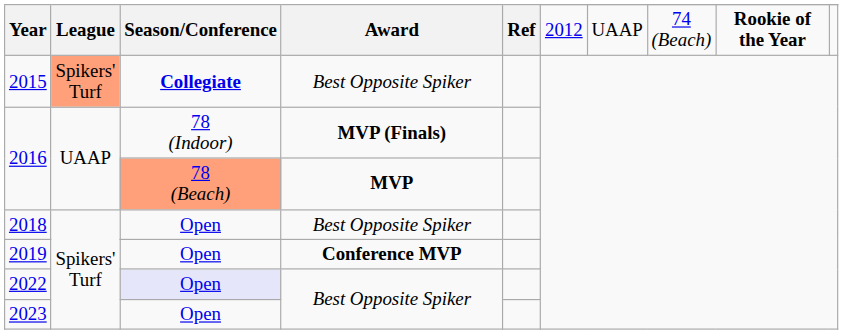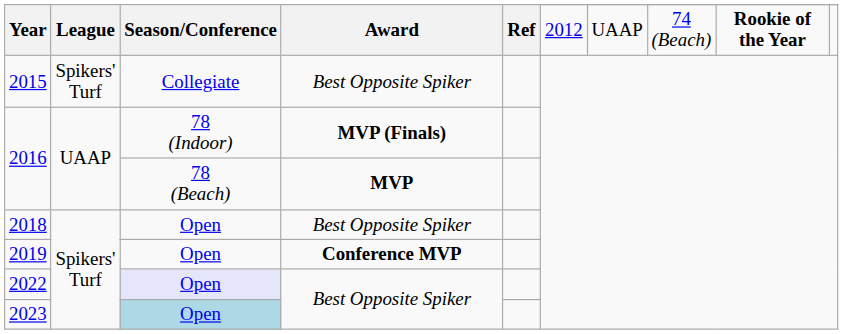(85, 81) lightsalmon background -> (85, 81) no background
(201, 81) bold -> (201, 81) normal
(201, 183) lightsalmon background -> (201, 183) no background
(201, 314) no background -> (201, 314) lightblue background
